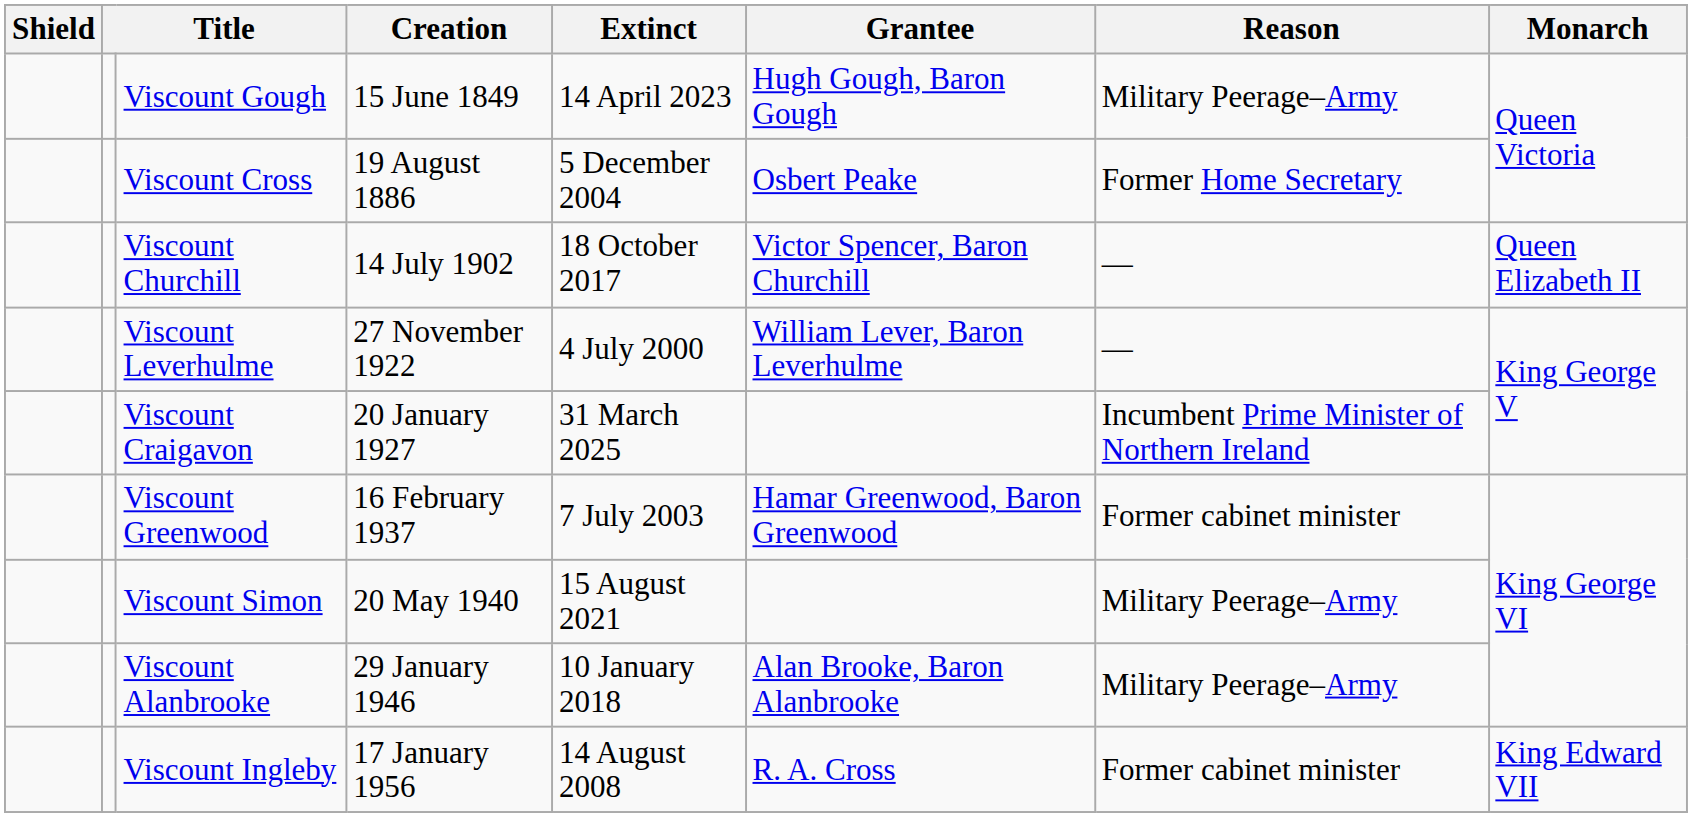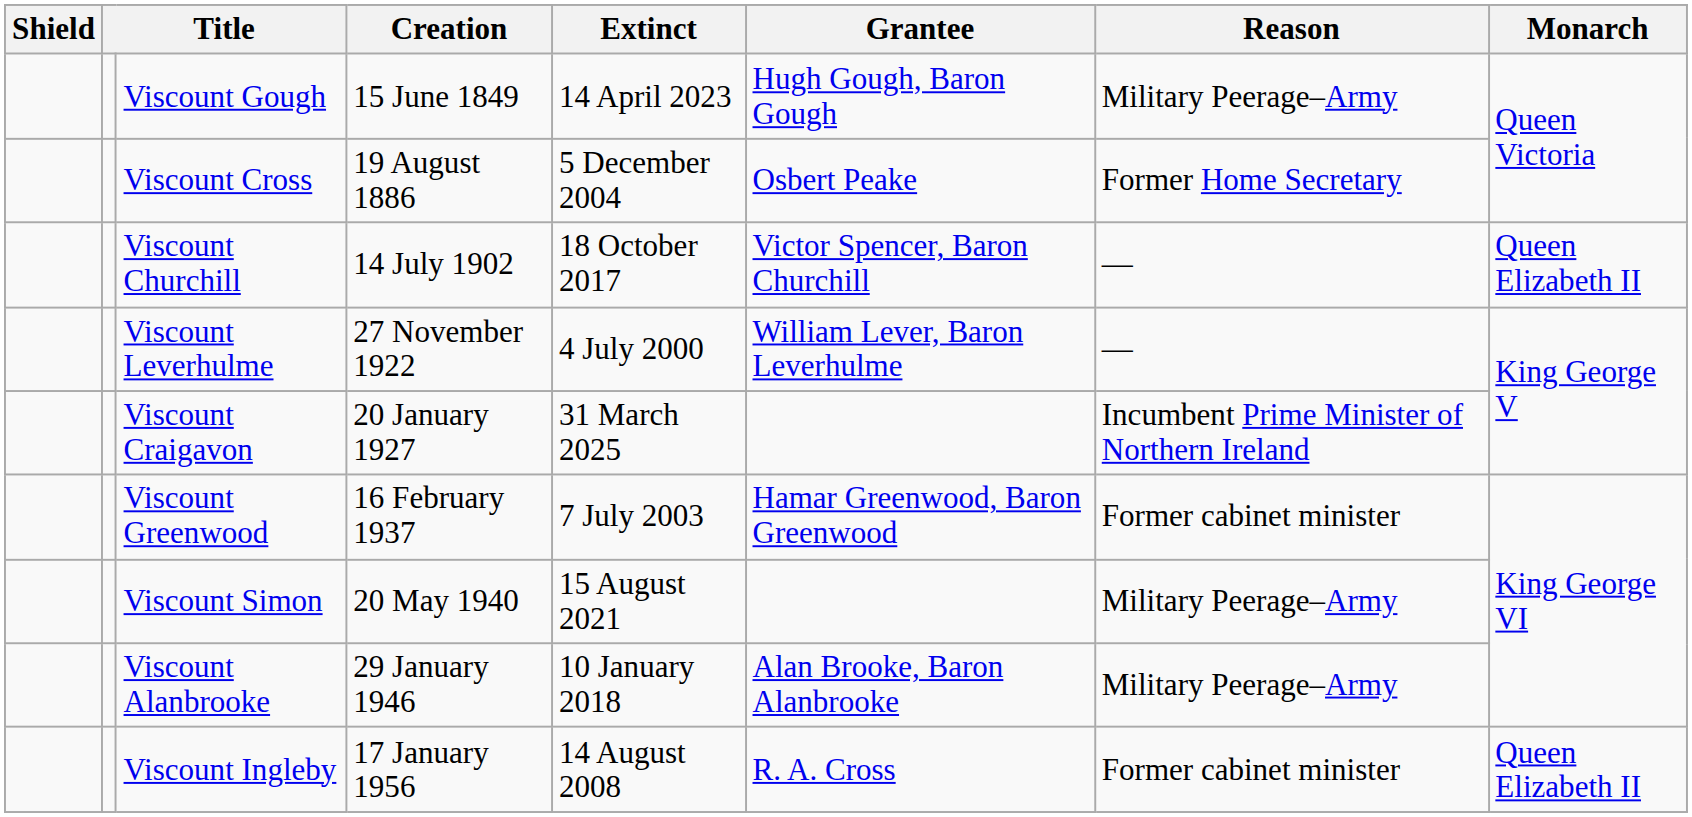(1579, 768) King Edward VII -> (1568, 768) Queen Elizabeth II
